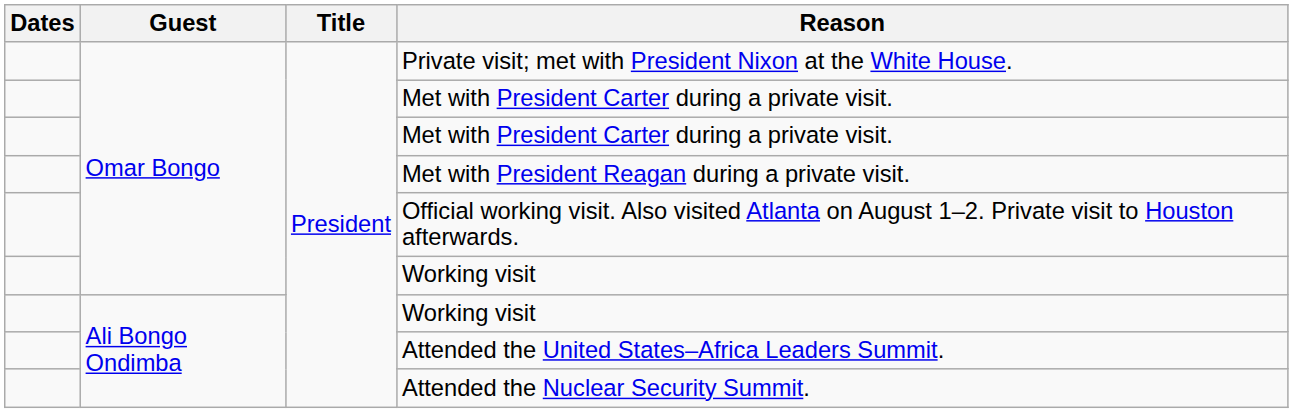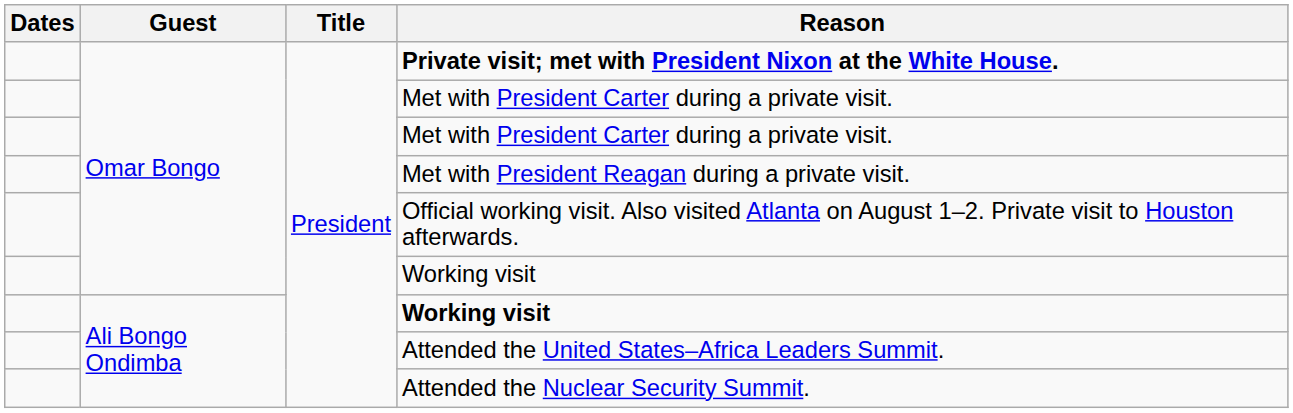(707, 60) normal -> (730, 60) bold
(469, 312) normal -> (476, 312) bold
